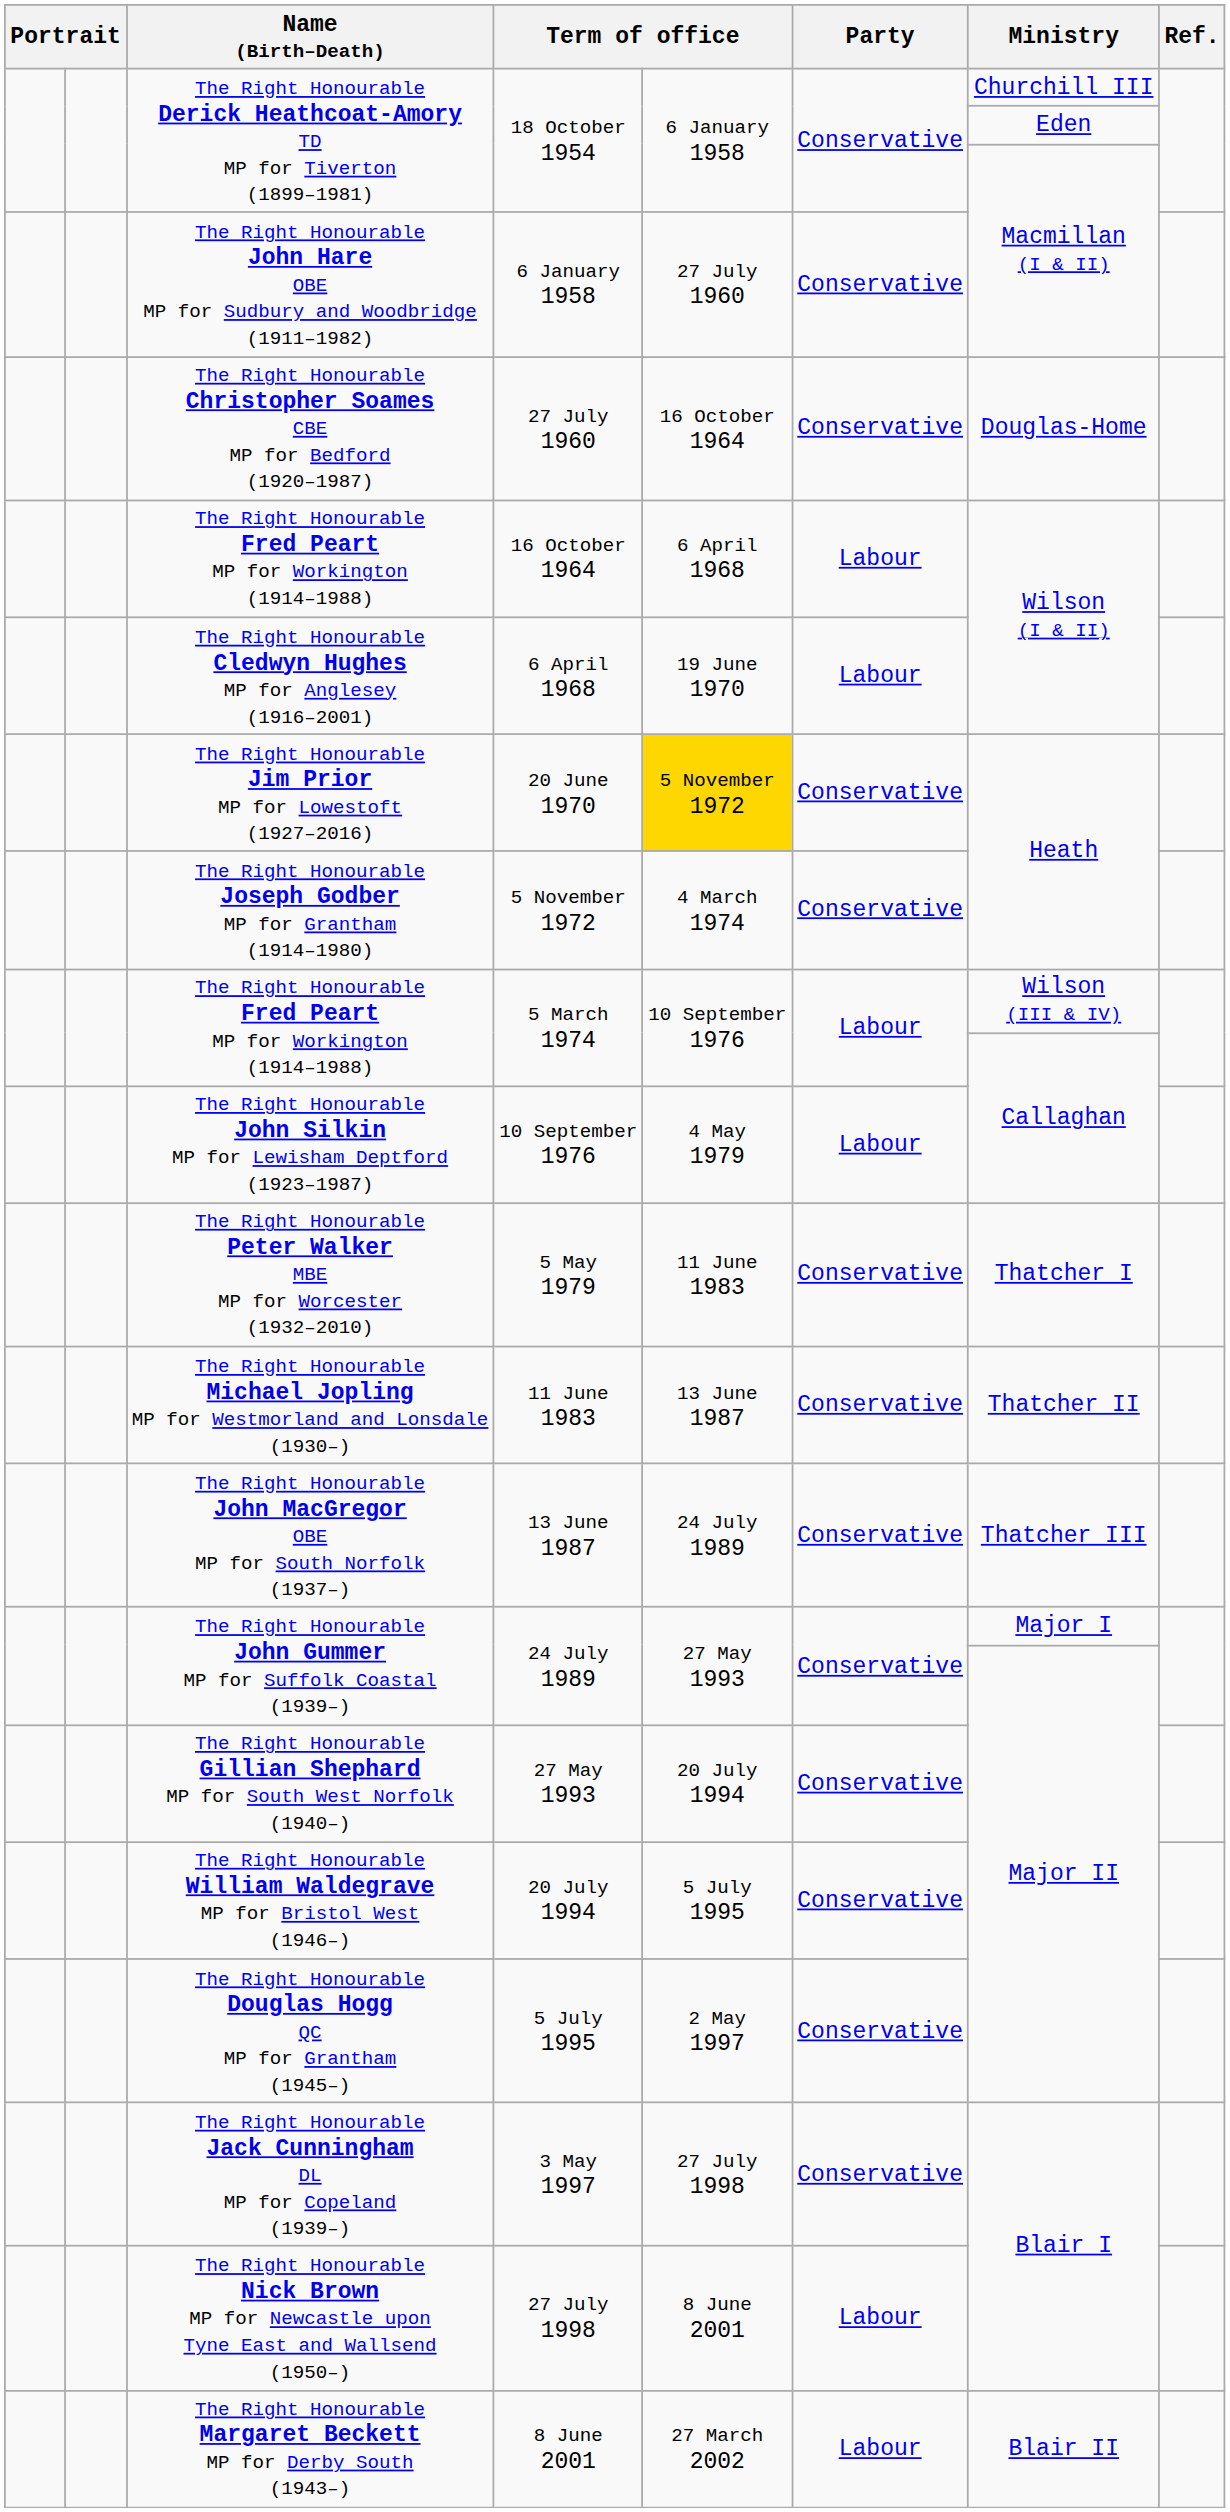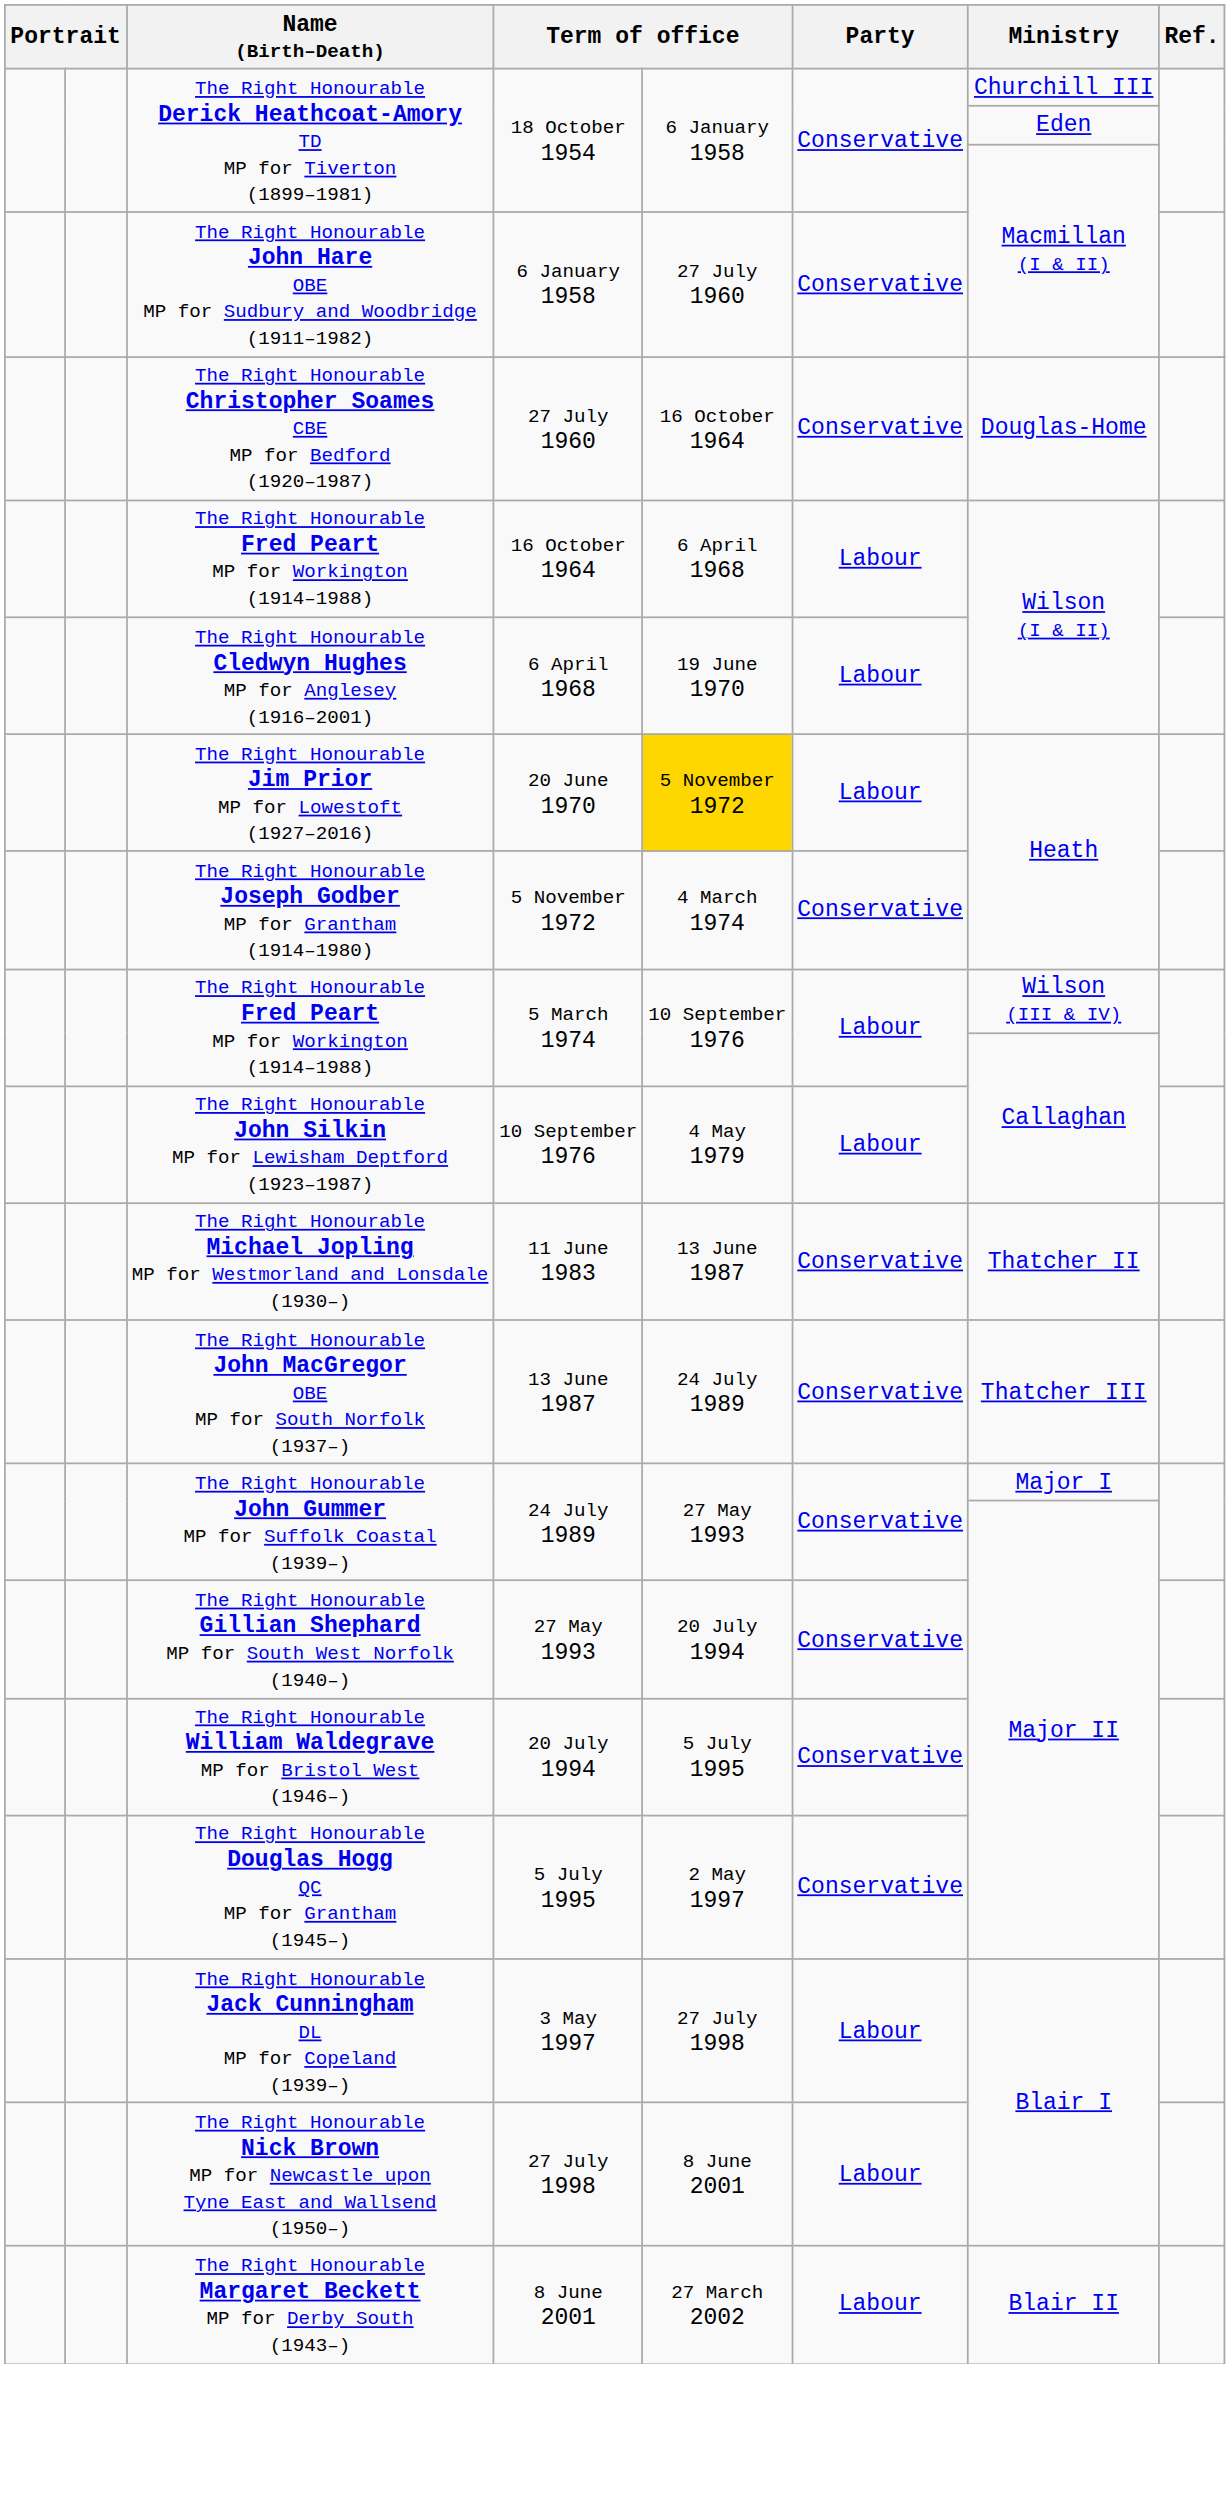(880, 793) Conservative -> (880, 793) Labour
- row: (310, 1274)
(880, 2175) Conservative -> (880, 2031) Labour
